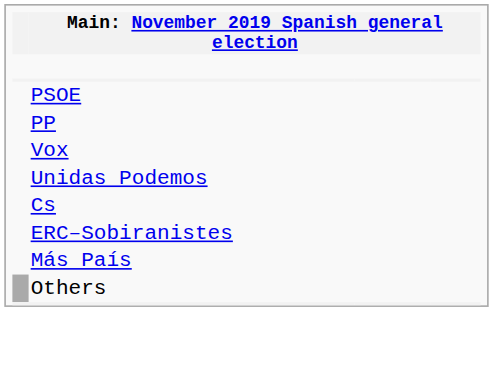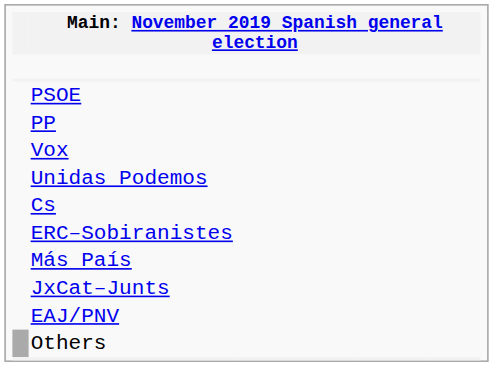+ row: (21, 288)
+ row: (21, 316)
